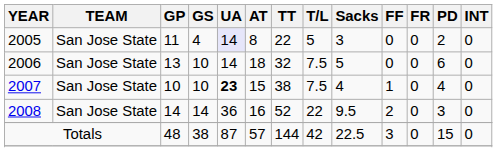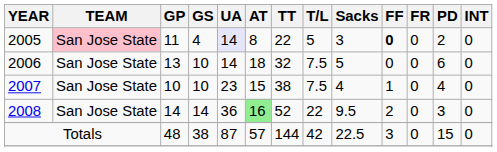(107, 39) no background -> (107, 39) pink background
(389, 39) normal -> (389, 39) bold
(229, 87) bold -> (229, 87) normal
(257, 110) no background -> (257, 110) lightgreen background
